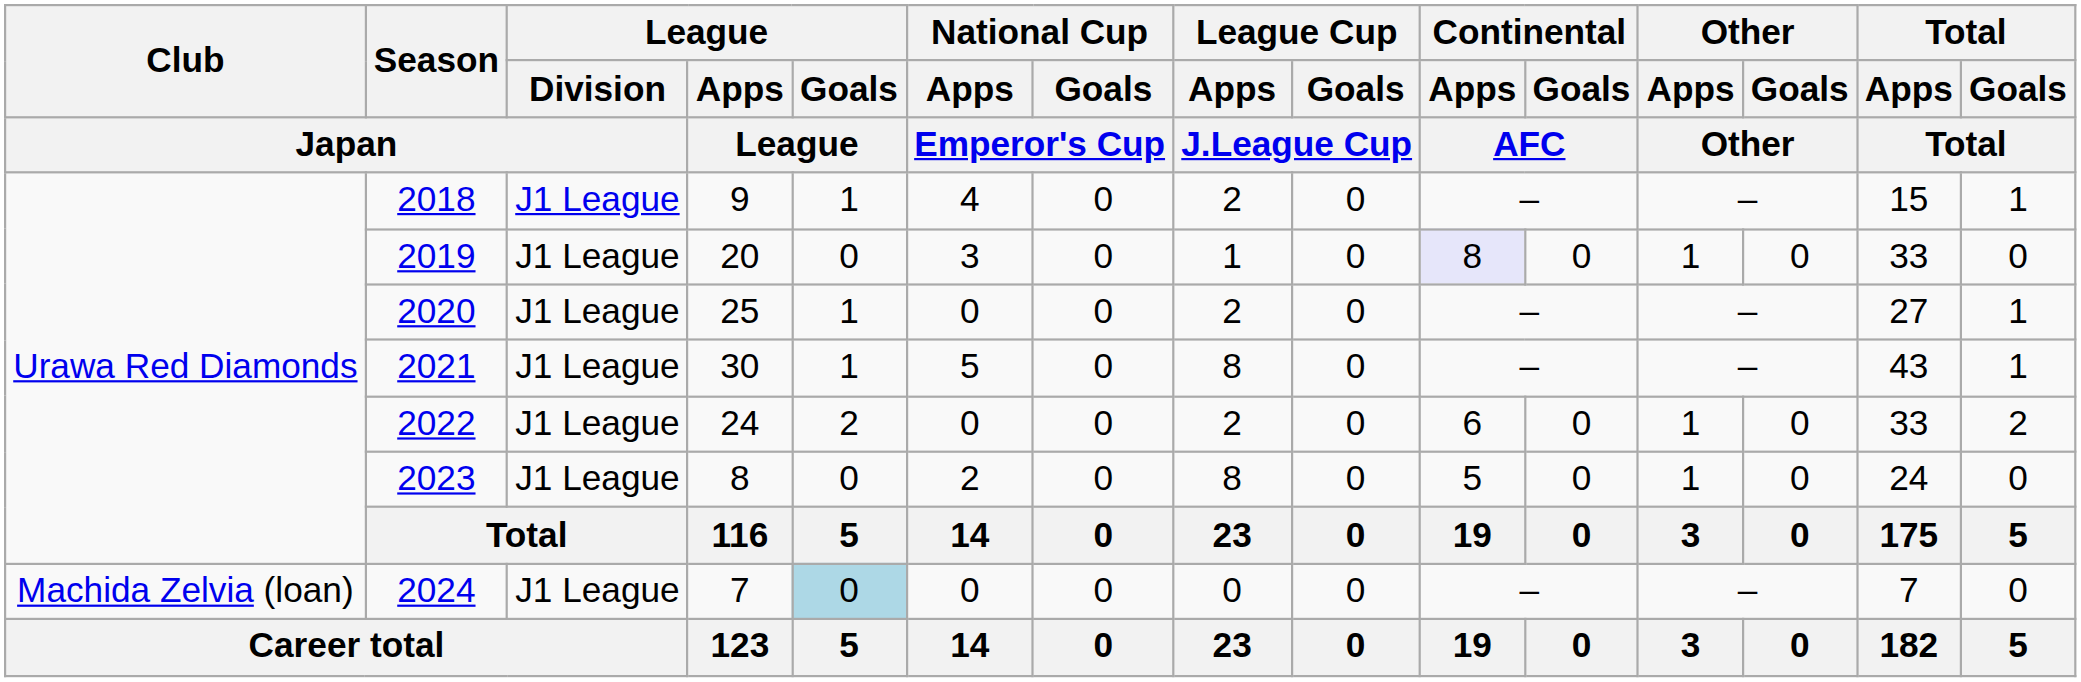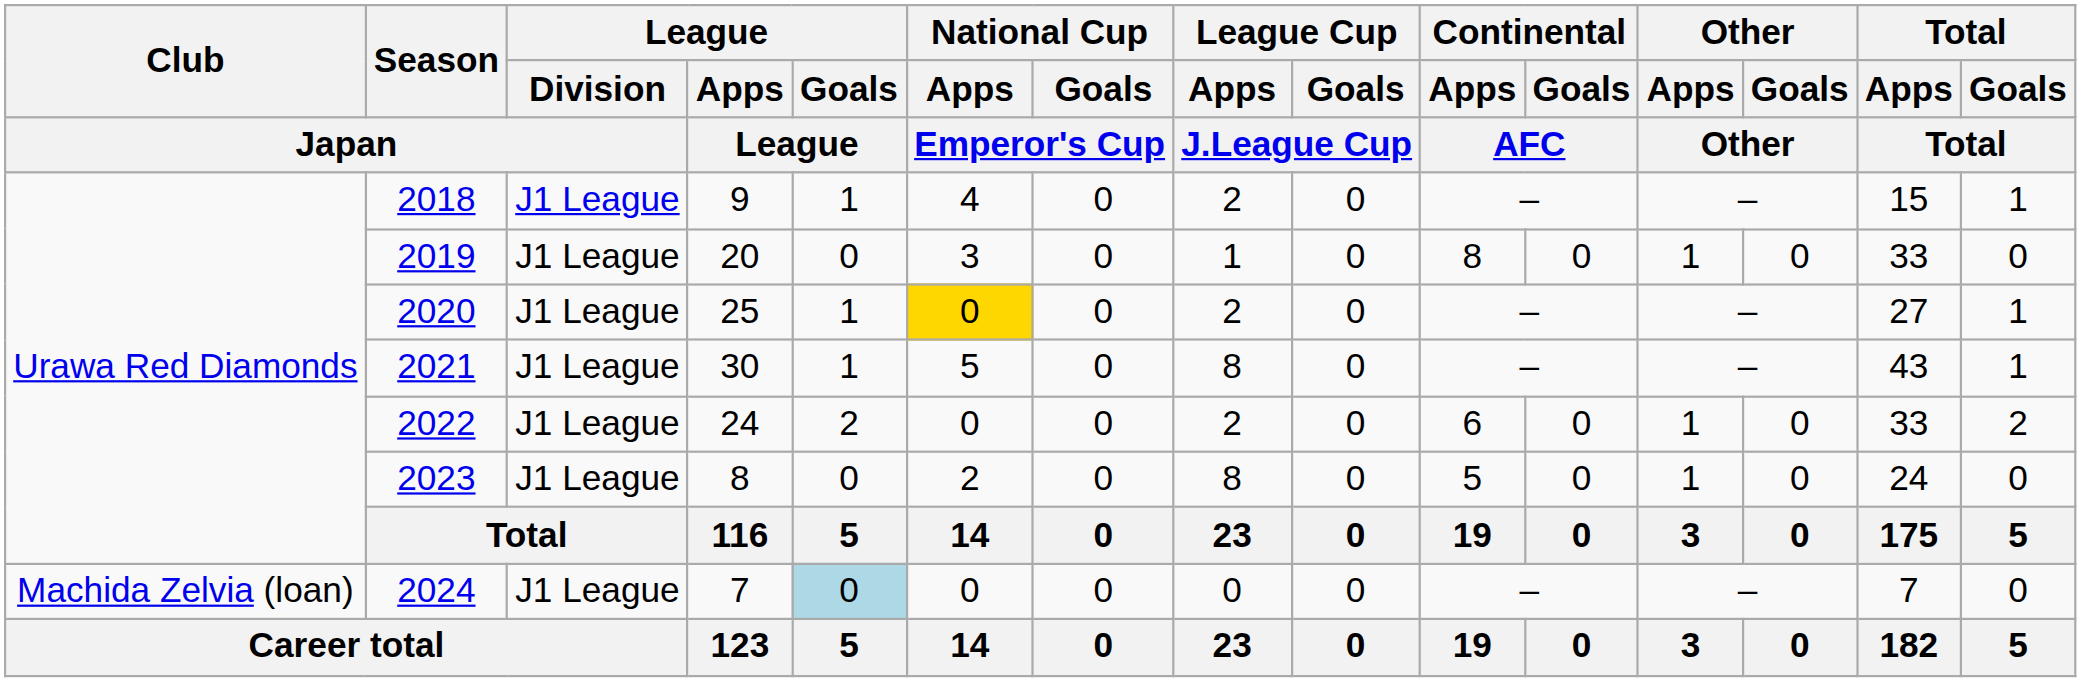(1472, 255) lavender background -> (1472, 255) no background
(970, 311) no background -> (970, 311) gold background
